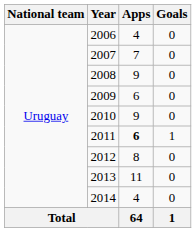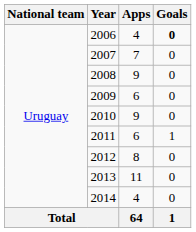(172, 34) normal -> (172, 34) bold
(136, 136) bold -> (136, 136) normal
